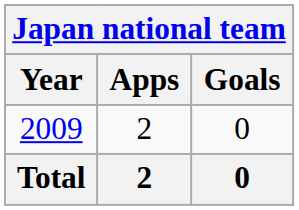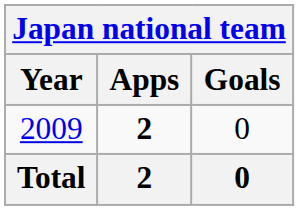(144, 128) normal -> (144, 128) bold
